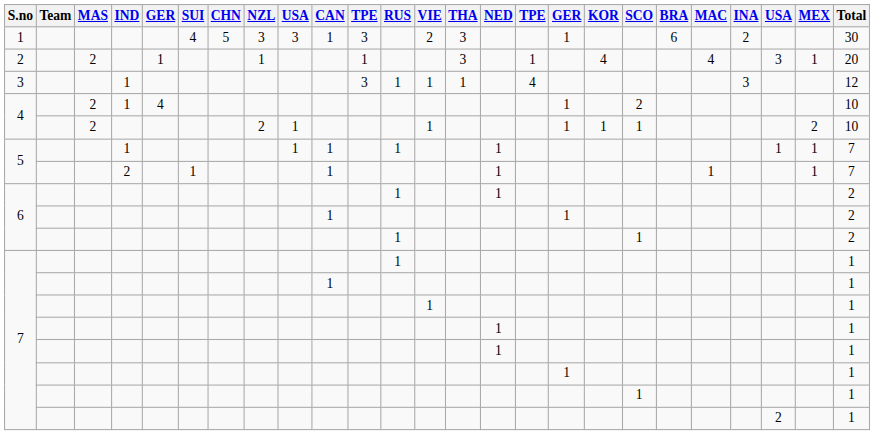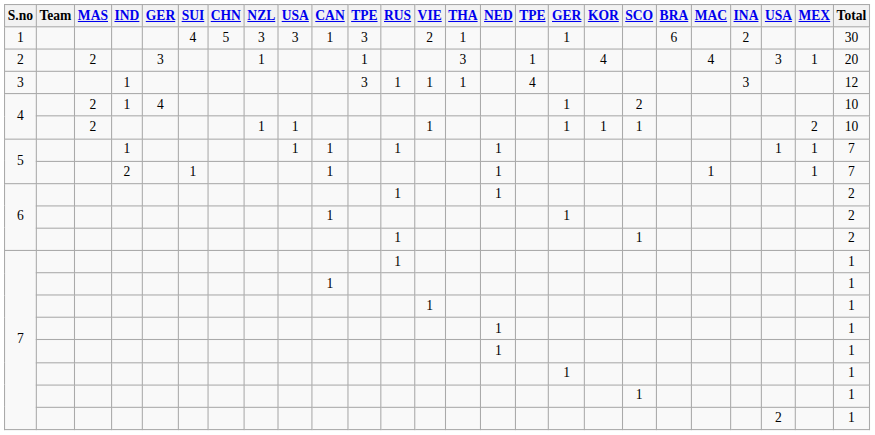(463, 37) 3 -> (463, 37) 1
(160, 60) 1 -> (160, 60) 3
(261, 127) 2 -> (261, 127) 1
